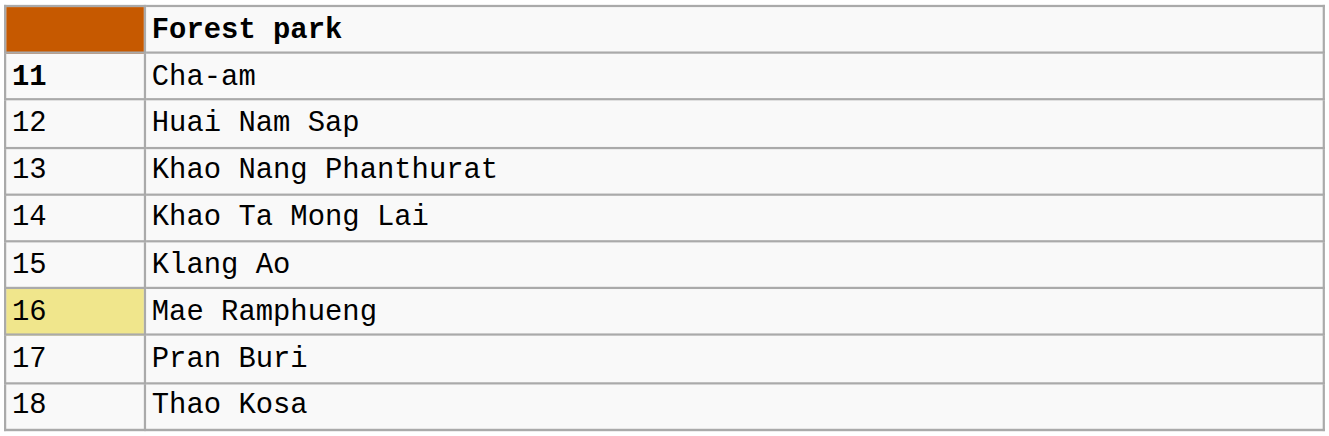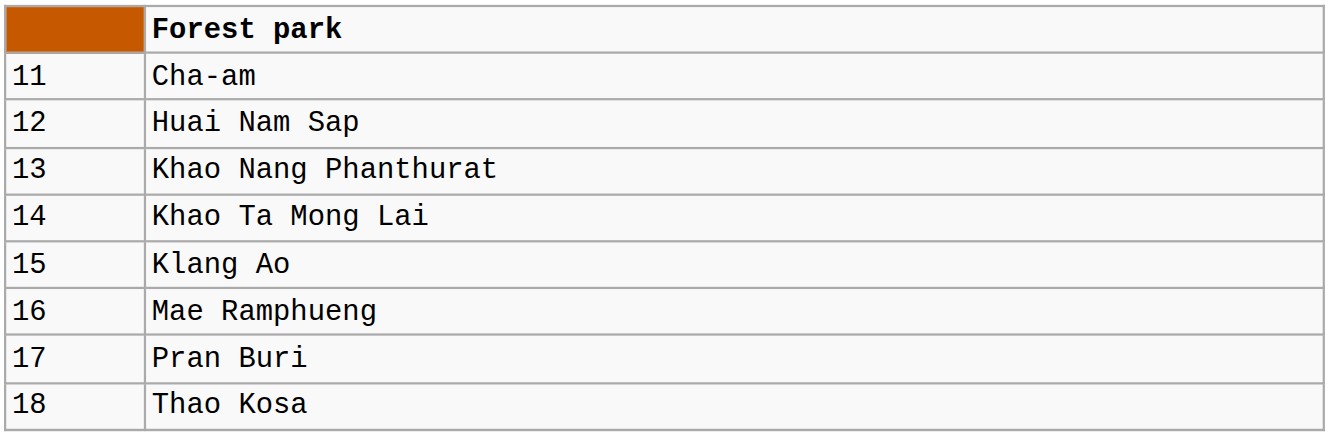(29, 77) bold -> (29, 77) normal
(29, 312) khaki background -> (29, 312) no background
